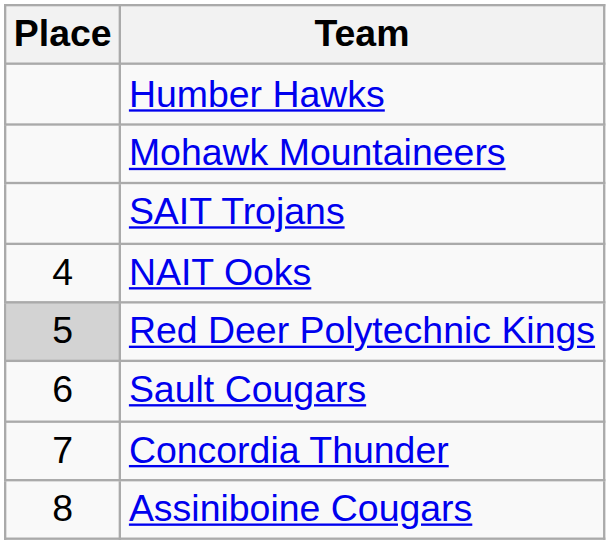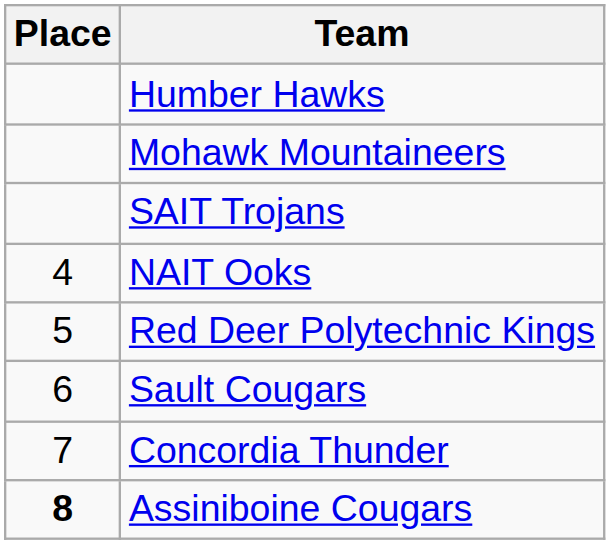(63, 331) lightgrey background -> (63, 331) no background
(63, 509) normal -> (63, 509) bold
